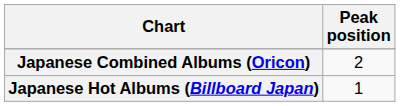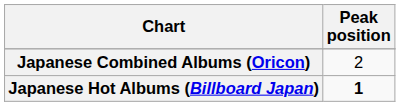(359, 88) normal -> (359, 88) bold
